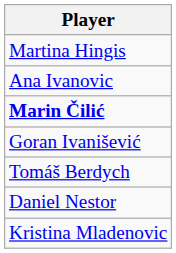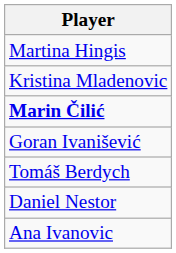(61, 80) Ana Ivanovic -> (88, 80) Kristina Mladenovic
(88, 232) Kristina Mladenovic -> (61, 232) Ana Ivanovic
